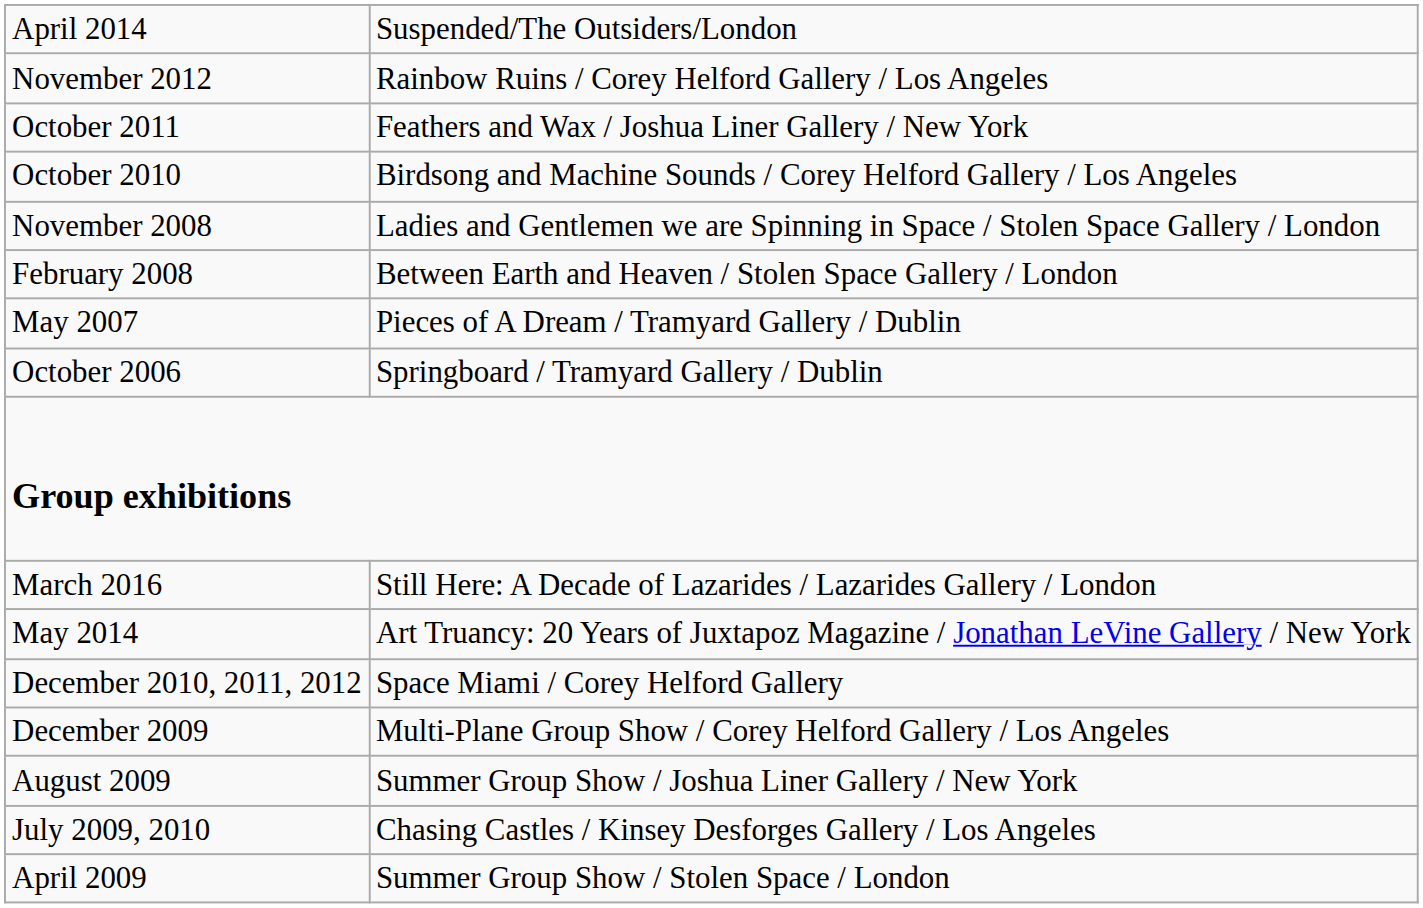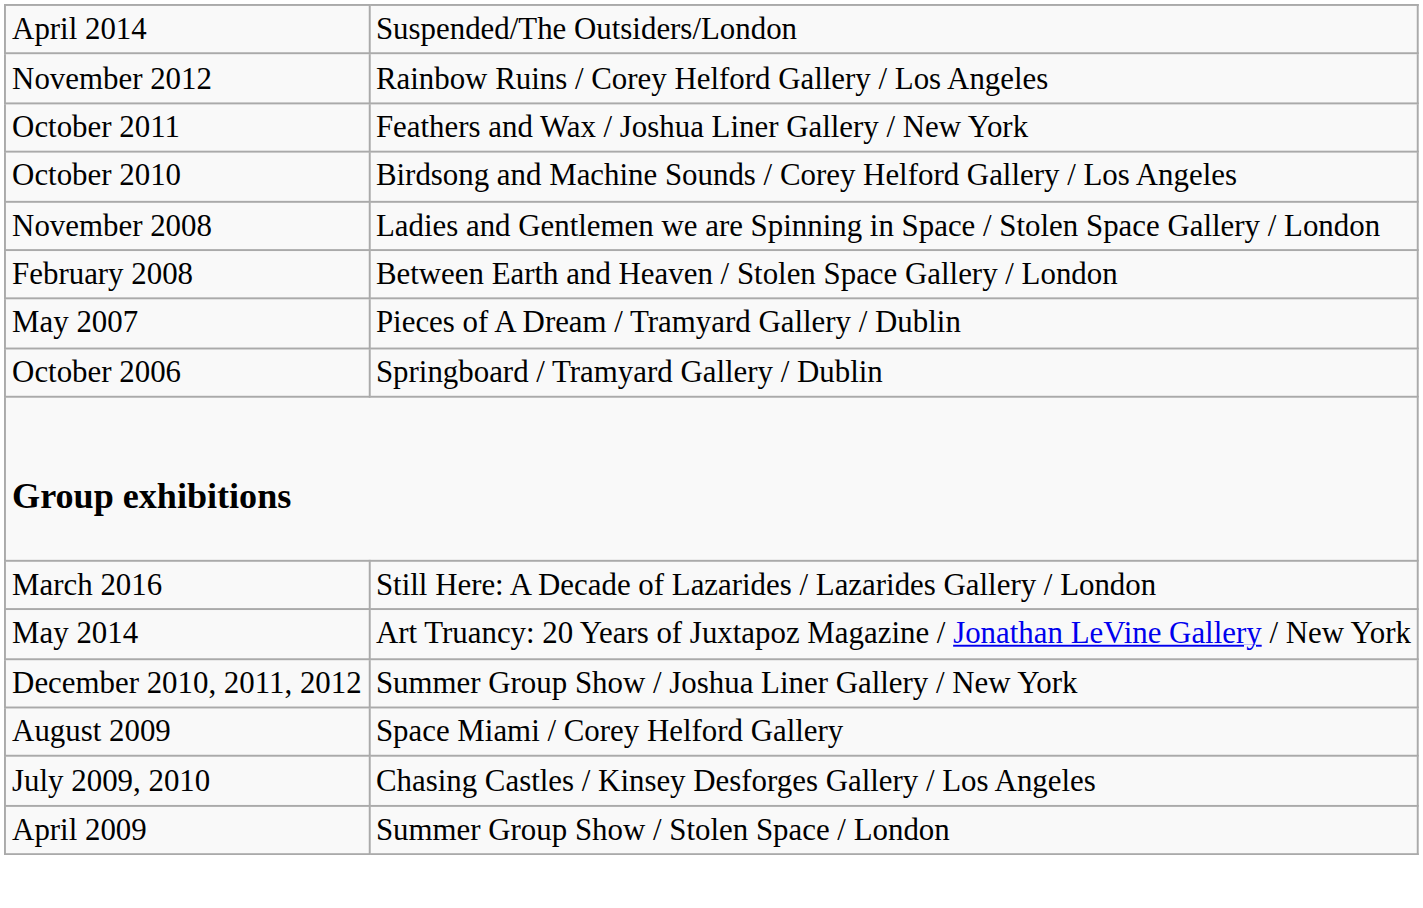(610, 682) Space Miami / Corey Helford Gallery -> (727, 682) Summer Group Show / Joshua Liner Gallery / New York
- row: (110, 731)
(727, 780) Summer Group Show / Joshua Liner Gallery / New York -> (610, 731) Space Miami / Corey Helford Gallery
